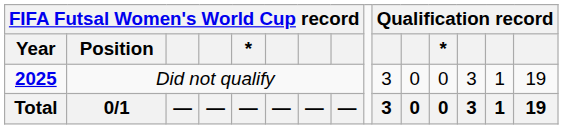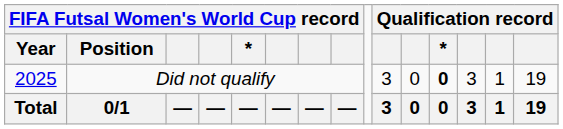(36, 78) bold -> (36, 78) normal
(443, 78) normal -> (443, 78) bold
